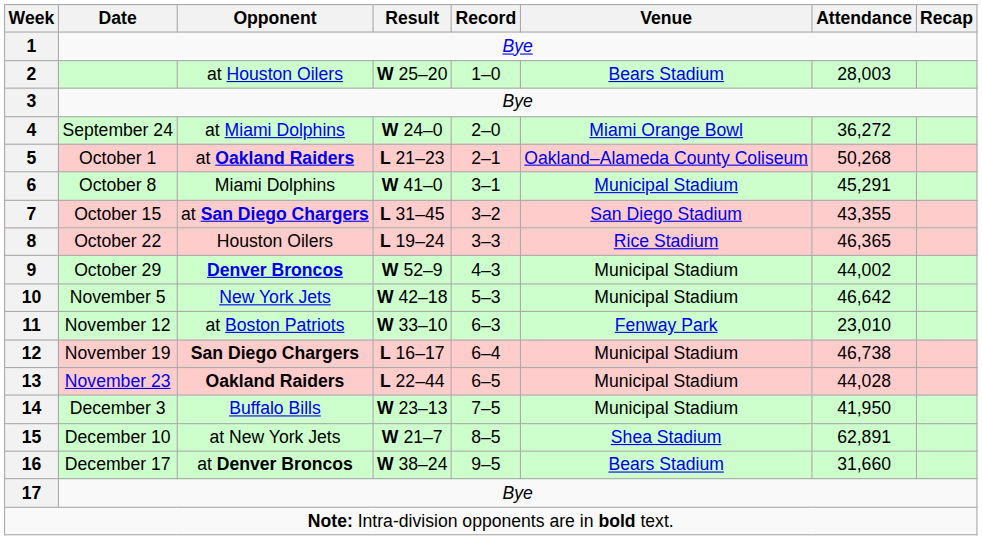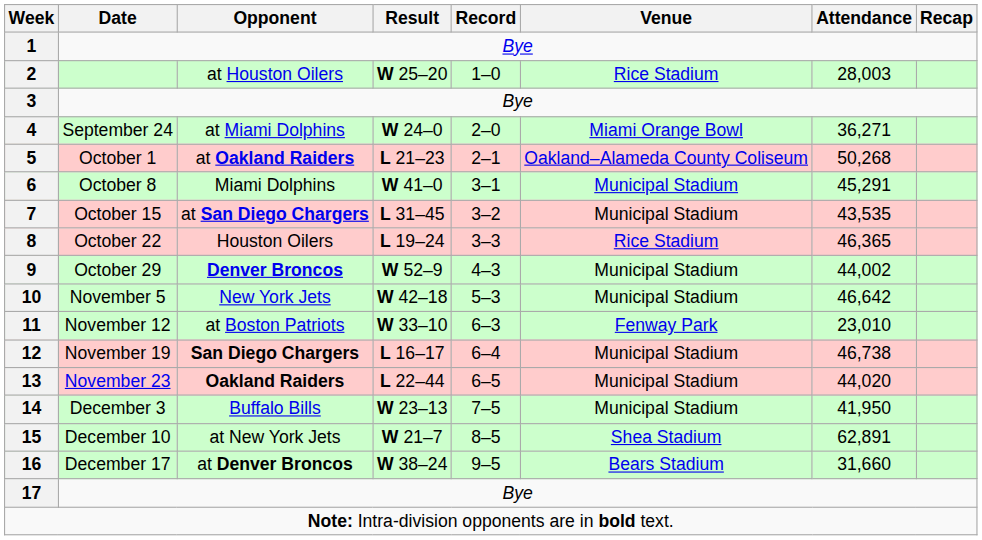(666, 74) Bears Stadium -> (666, 74) Rice Stadium
(864, 130) 36,272 -> (864, 130) 36,271
(666, 213) San Diego Stadium -> (666, 213) Municipal Stadium
(864, 213) 43,355 -> (864, 213) 43,535
(864, 381) 44,028 -> (864, 381) 44,020
